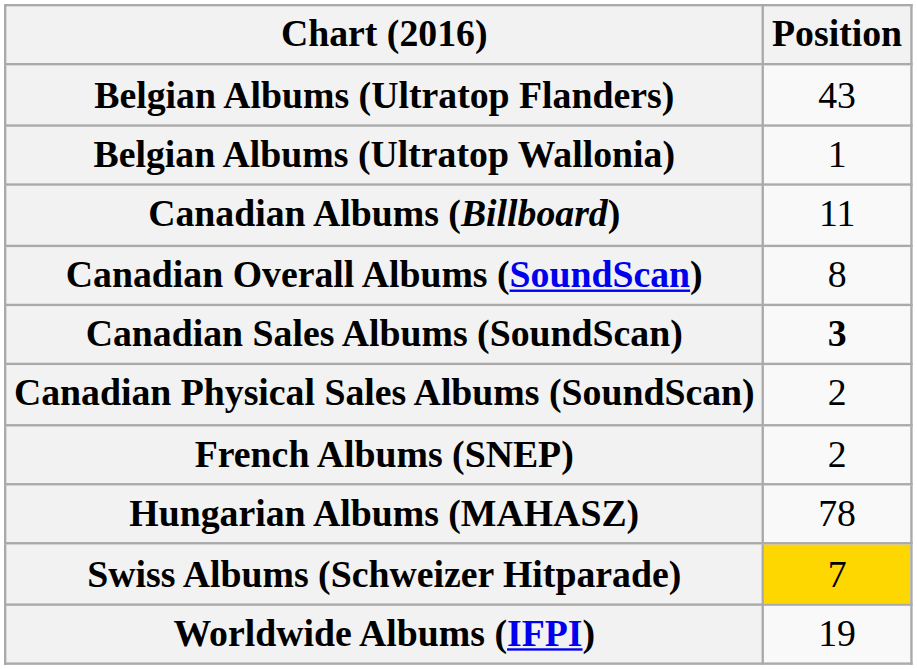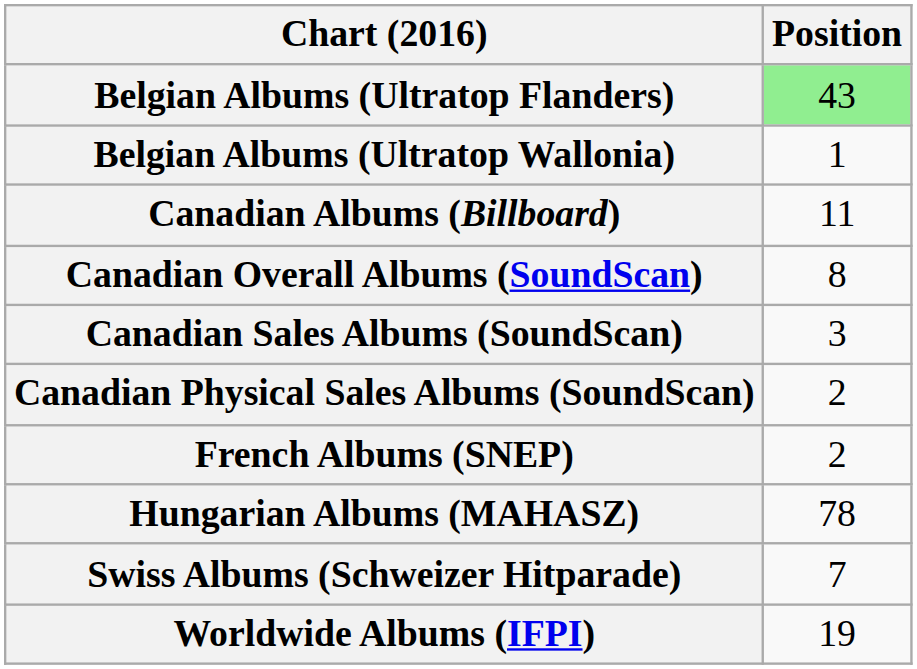(837, 94) no background -> (837, 94) lightgreen background
(837, 333) bold -> (837, 333) normal
(837, 573) gold background -> (837, 573) no background
